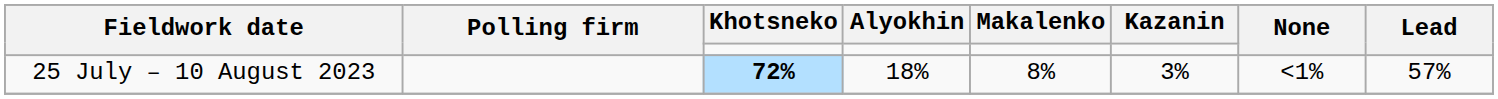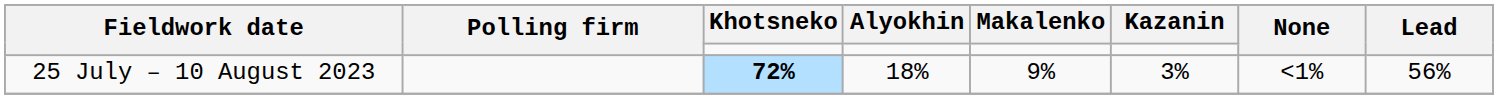(1041, 74) 8% -> (1041, 74) 9%
(1429, 74) 57% -> (1429, 74) 56%
